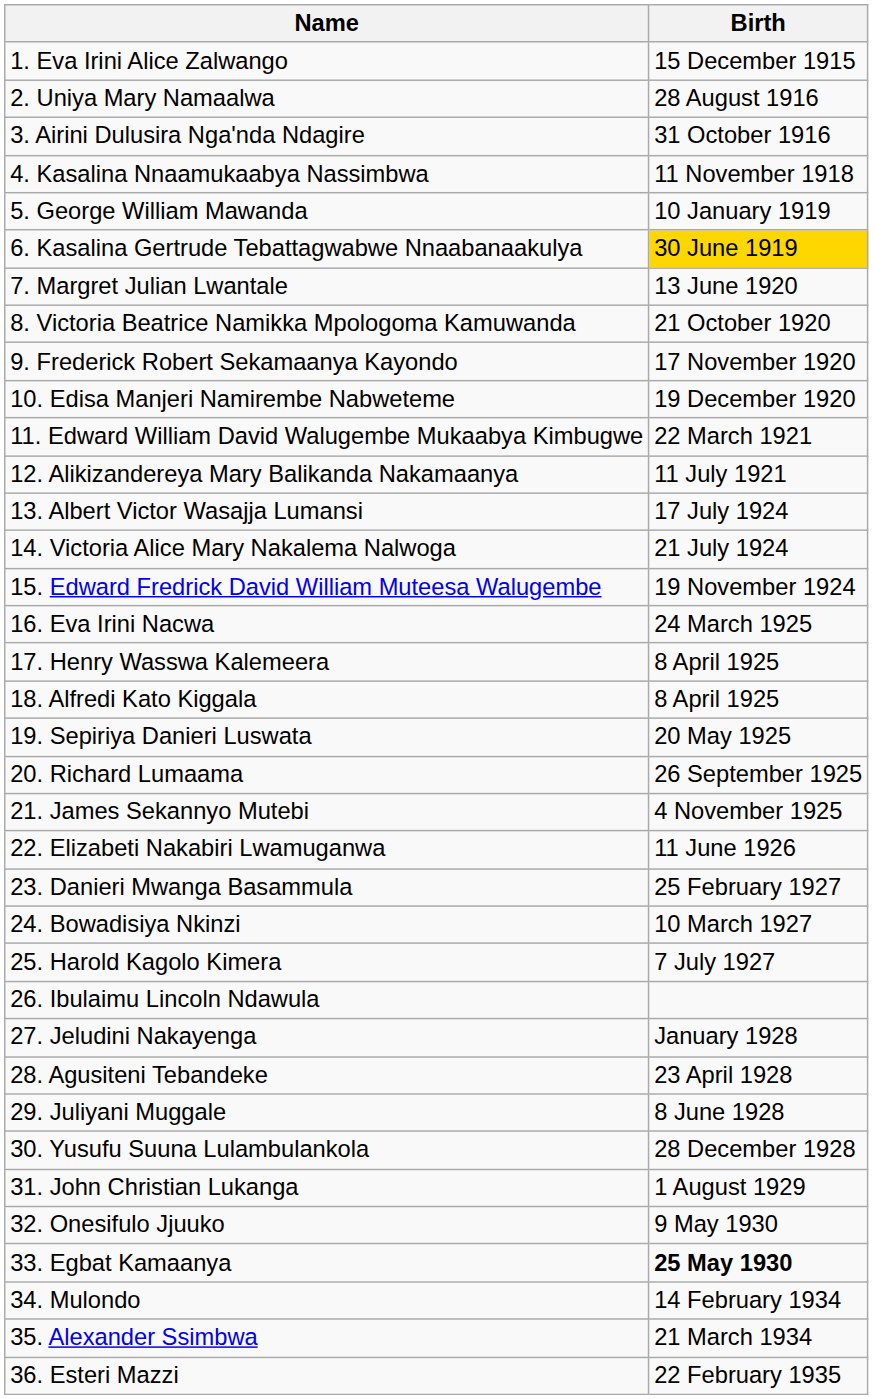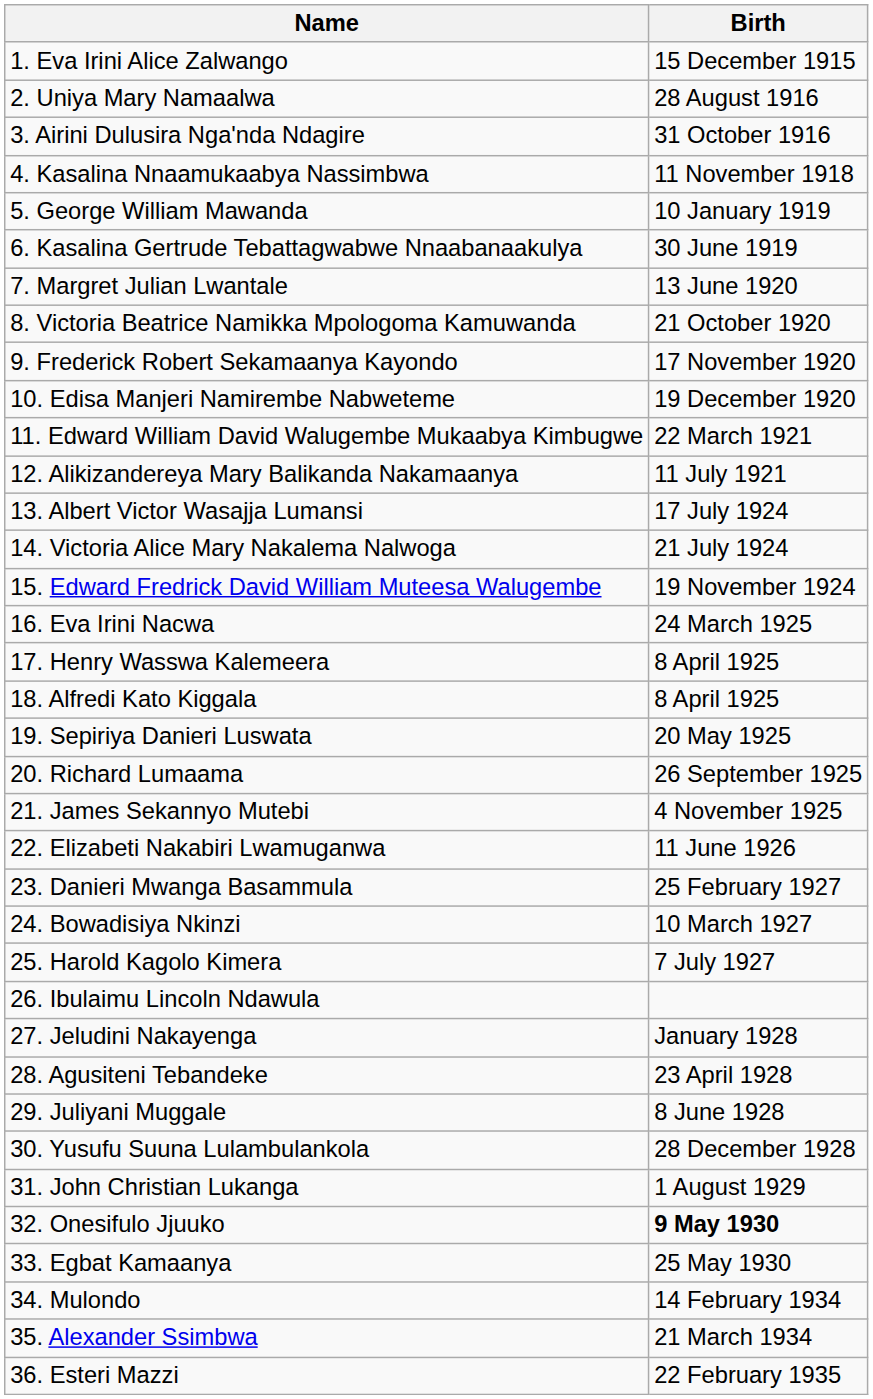(726, 248) gold background -> (726, 248) no background
(716, 1225) normal -> (717, 1225) bold
(723, 1262) bold -> (723, 1262) normal
